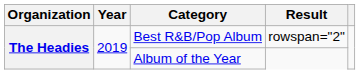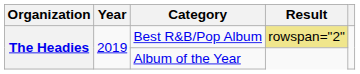(307, 36) no background -> (307, 36) khaki background
